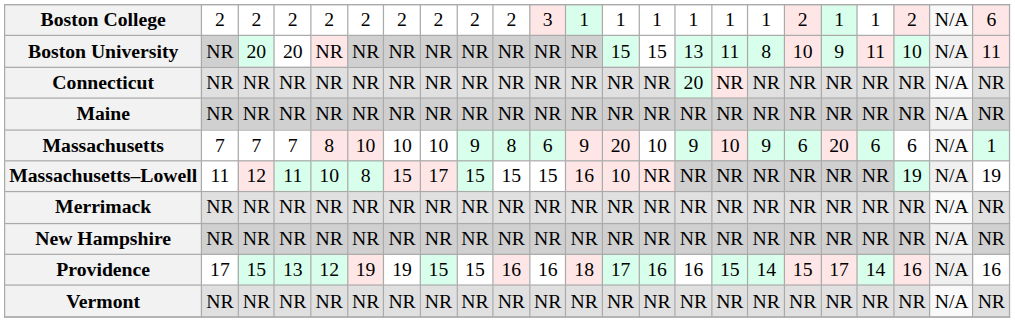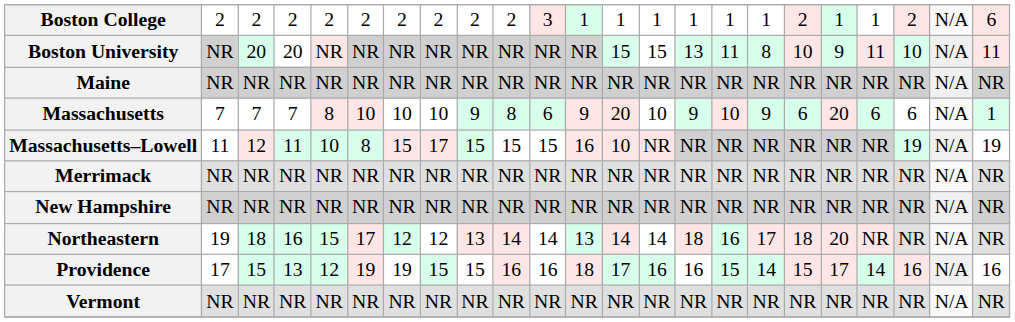- row: (103, 82)
+ row: (103, 238)
